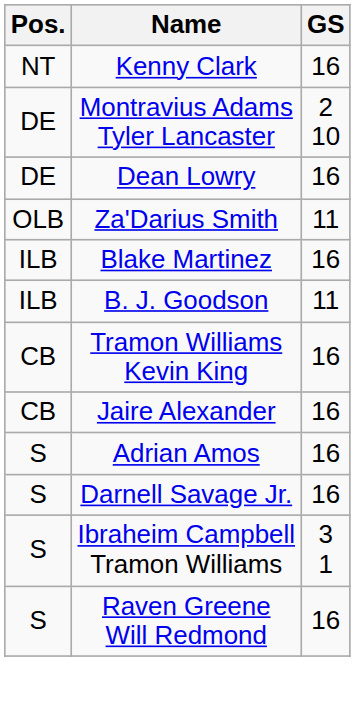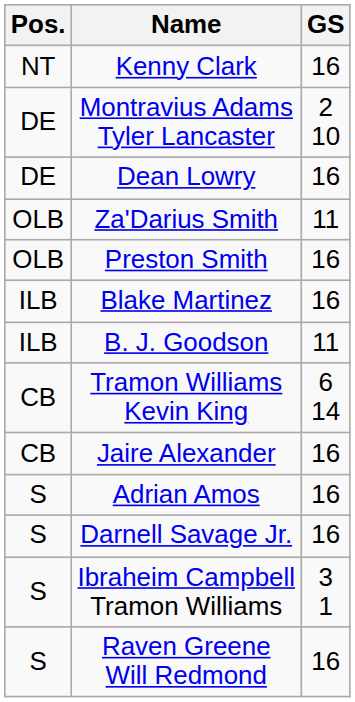+ row: (186, 259)
(326, 356) 16 -> (326, 397) 6 14
